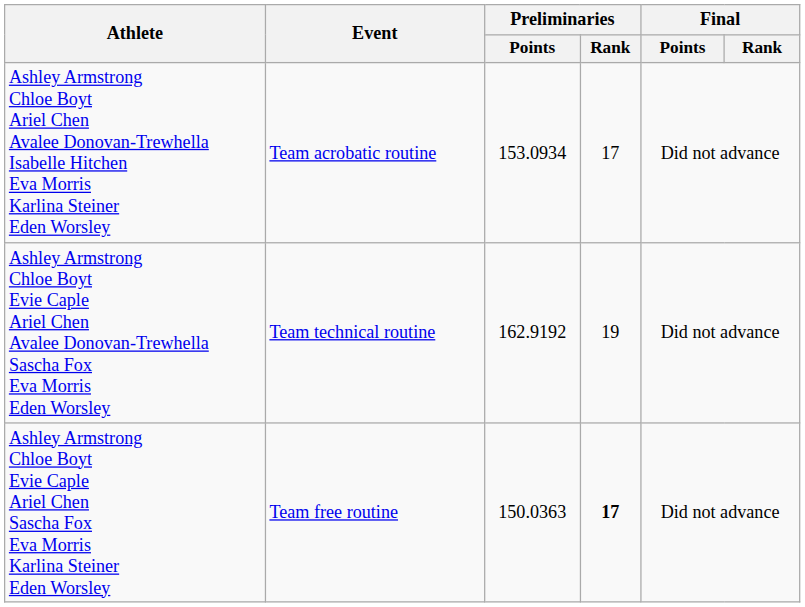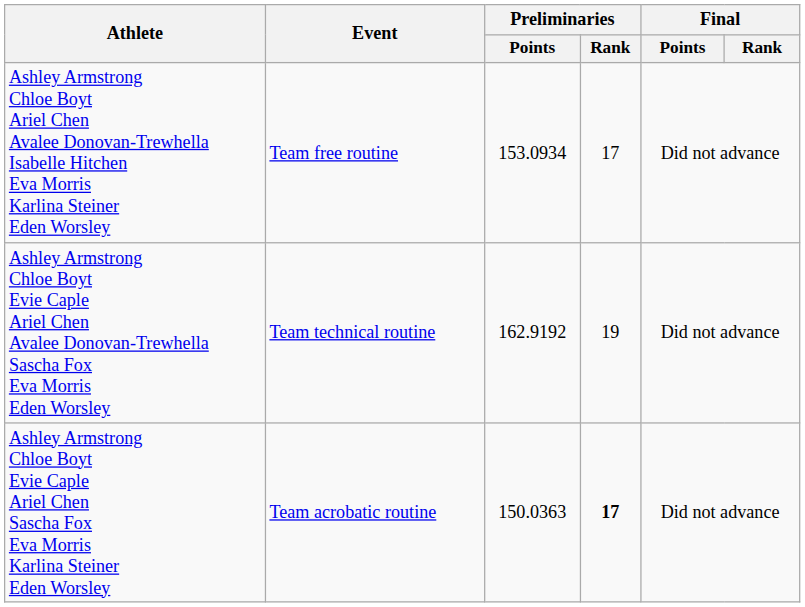(353, 153) Team acrobatic routine -> (334, 153) Team free routine
(334, 512) Team free routine -> (353, 512) Team acrobatic routine
